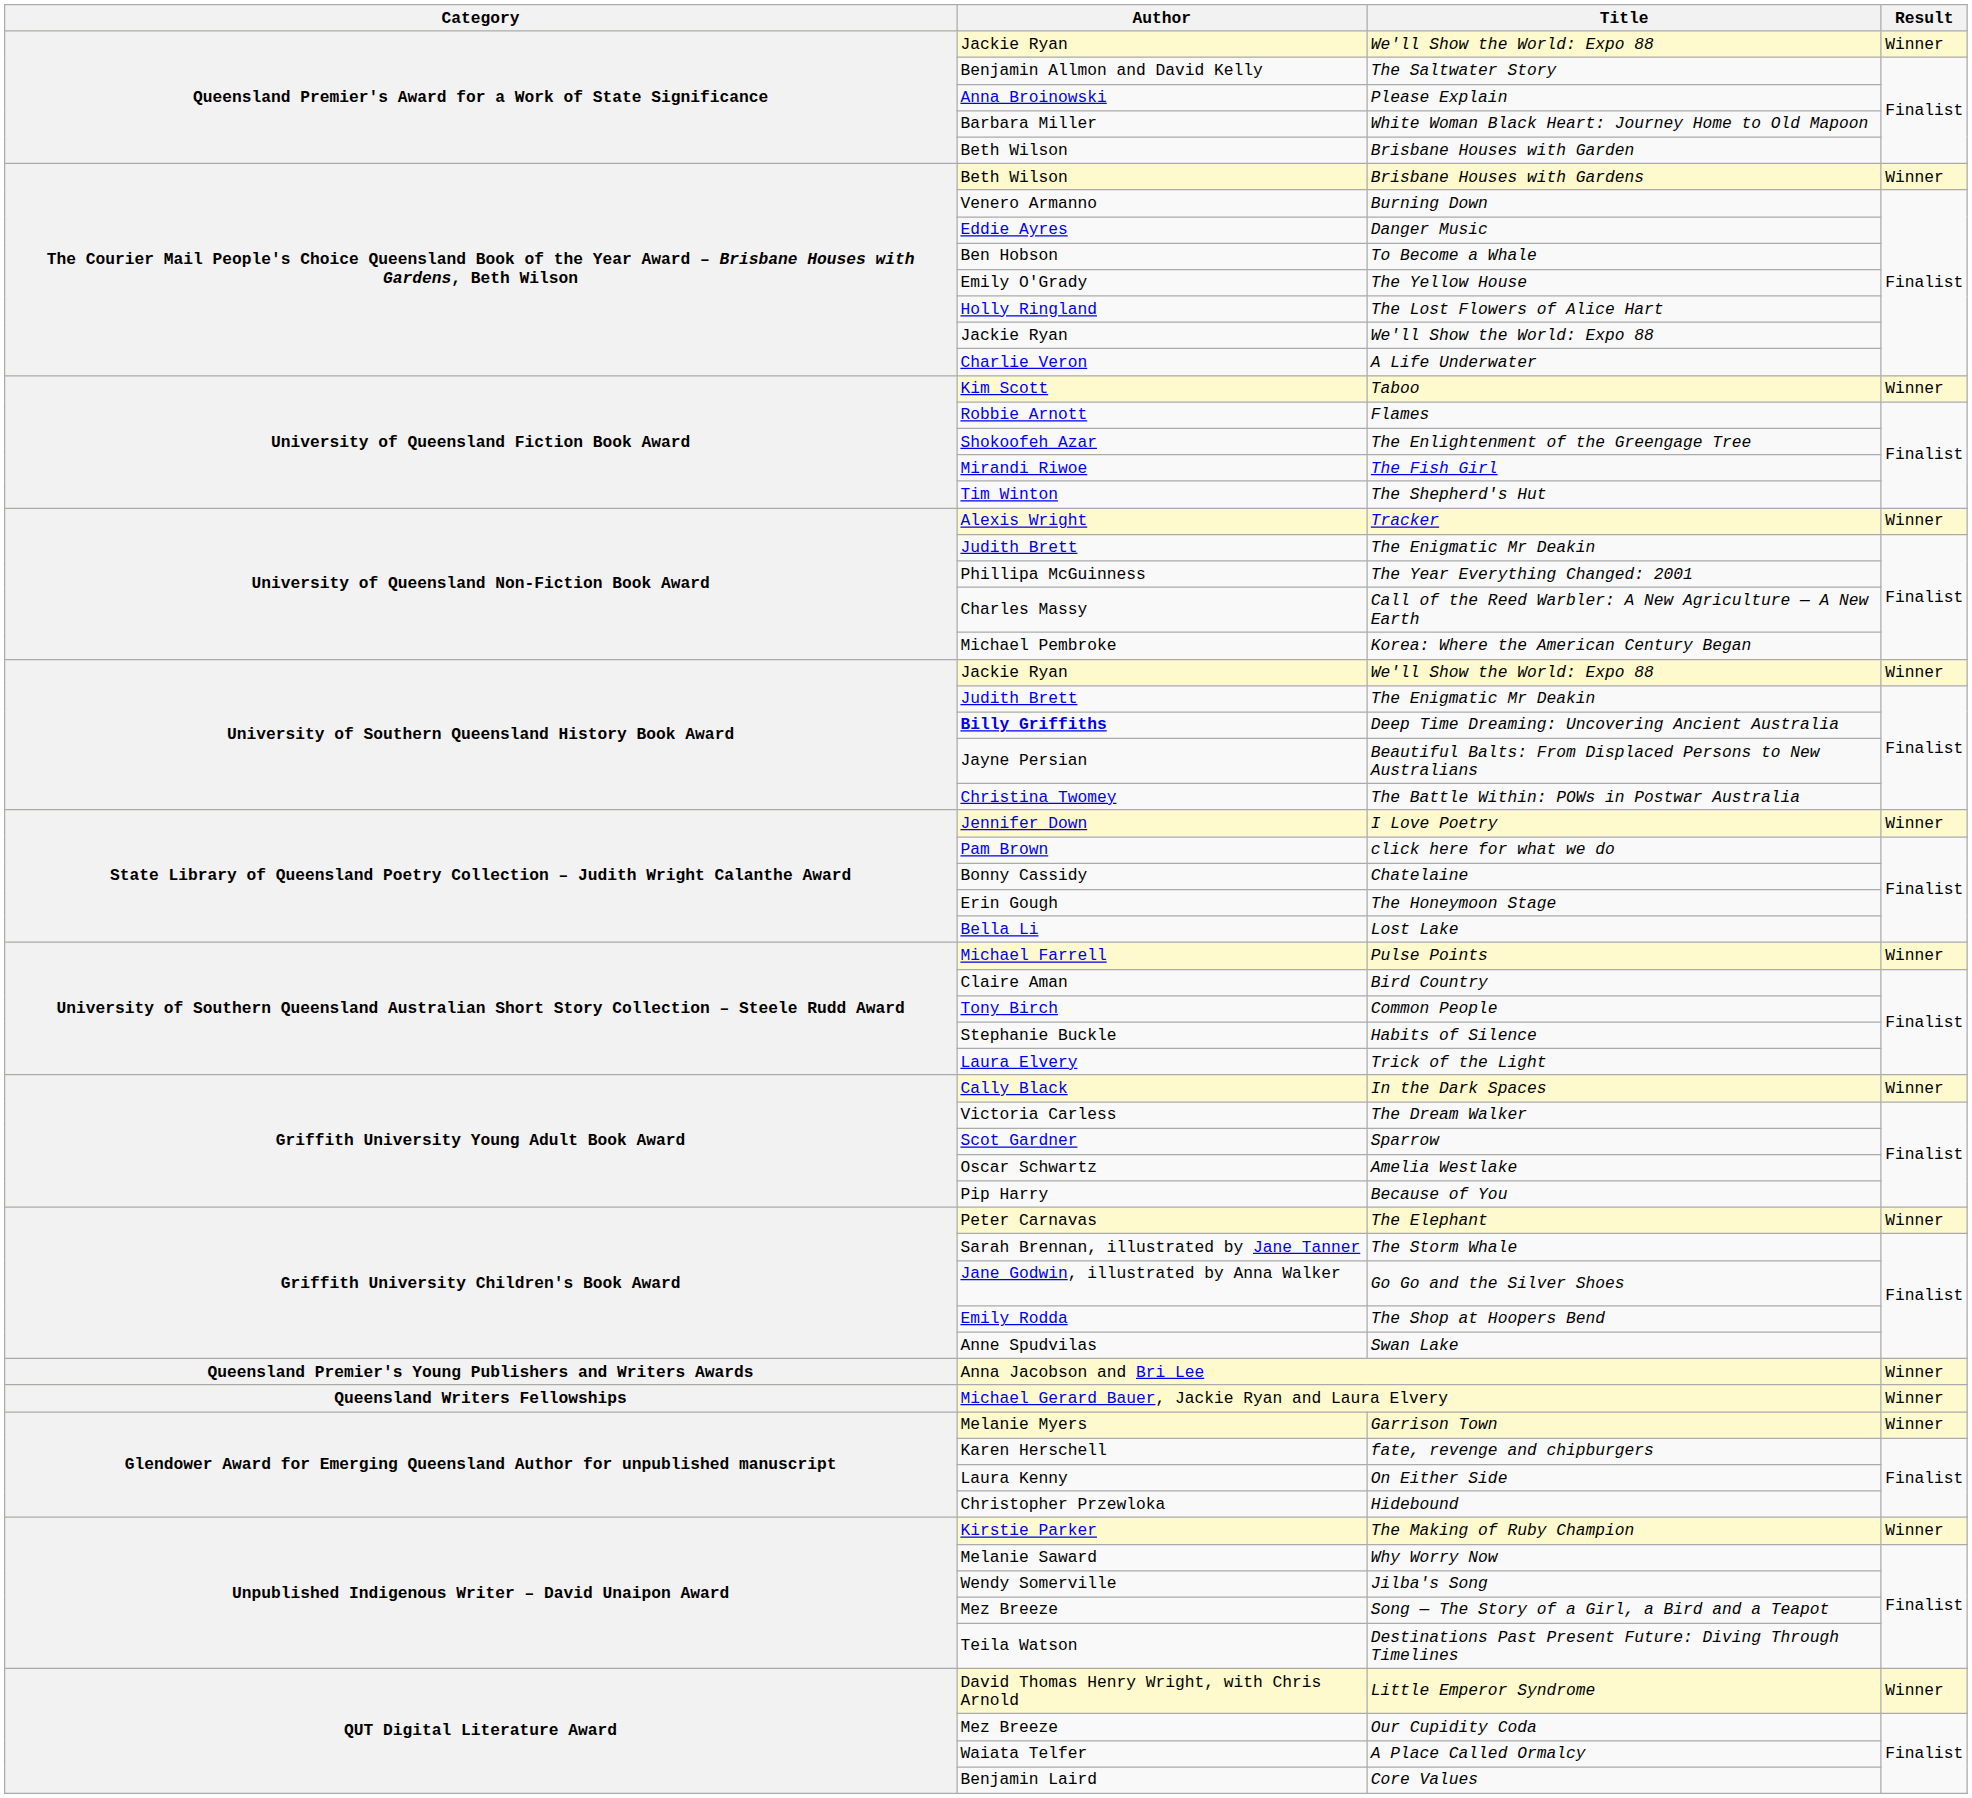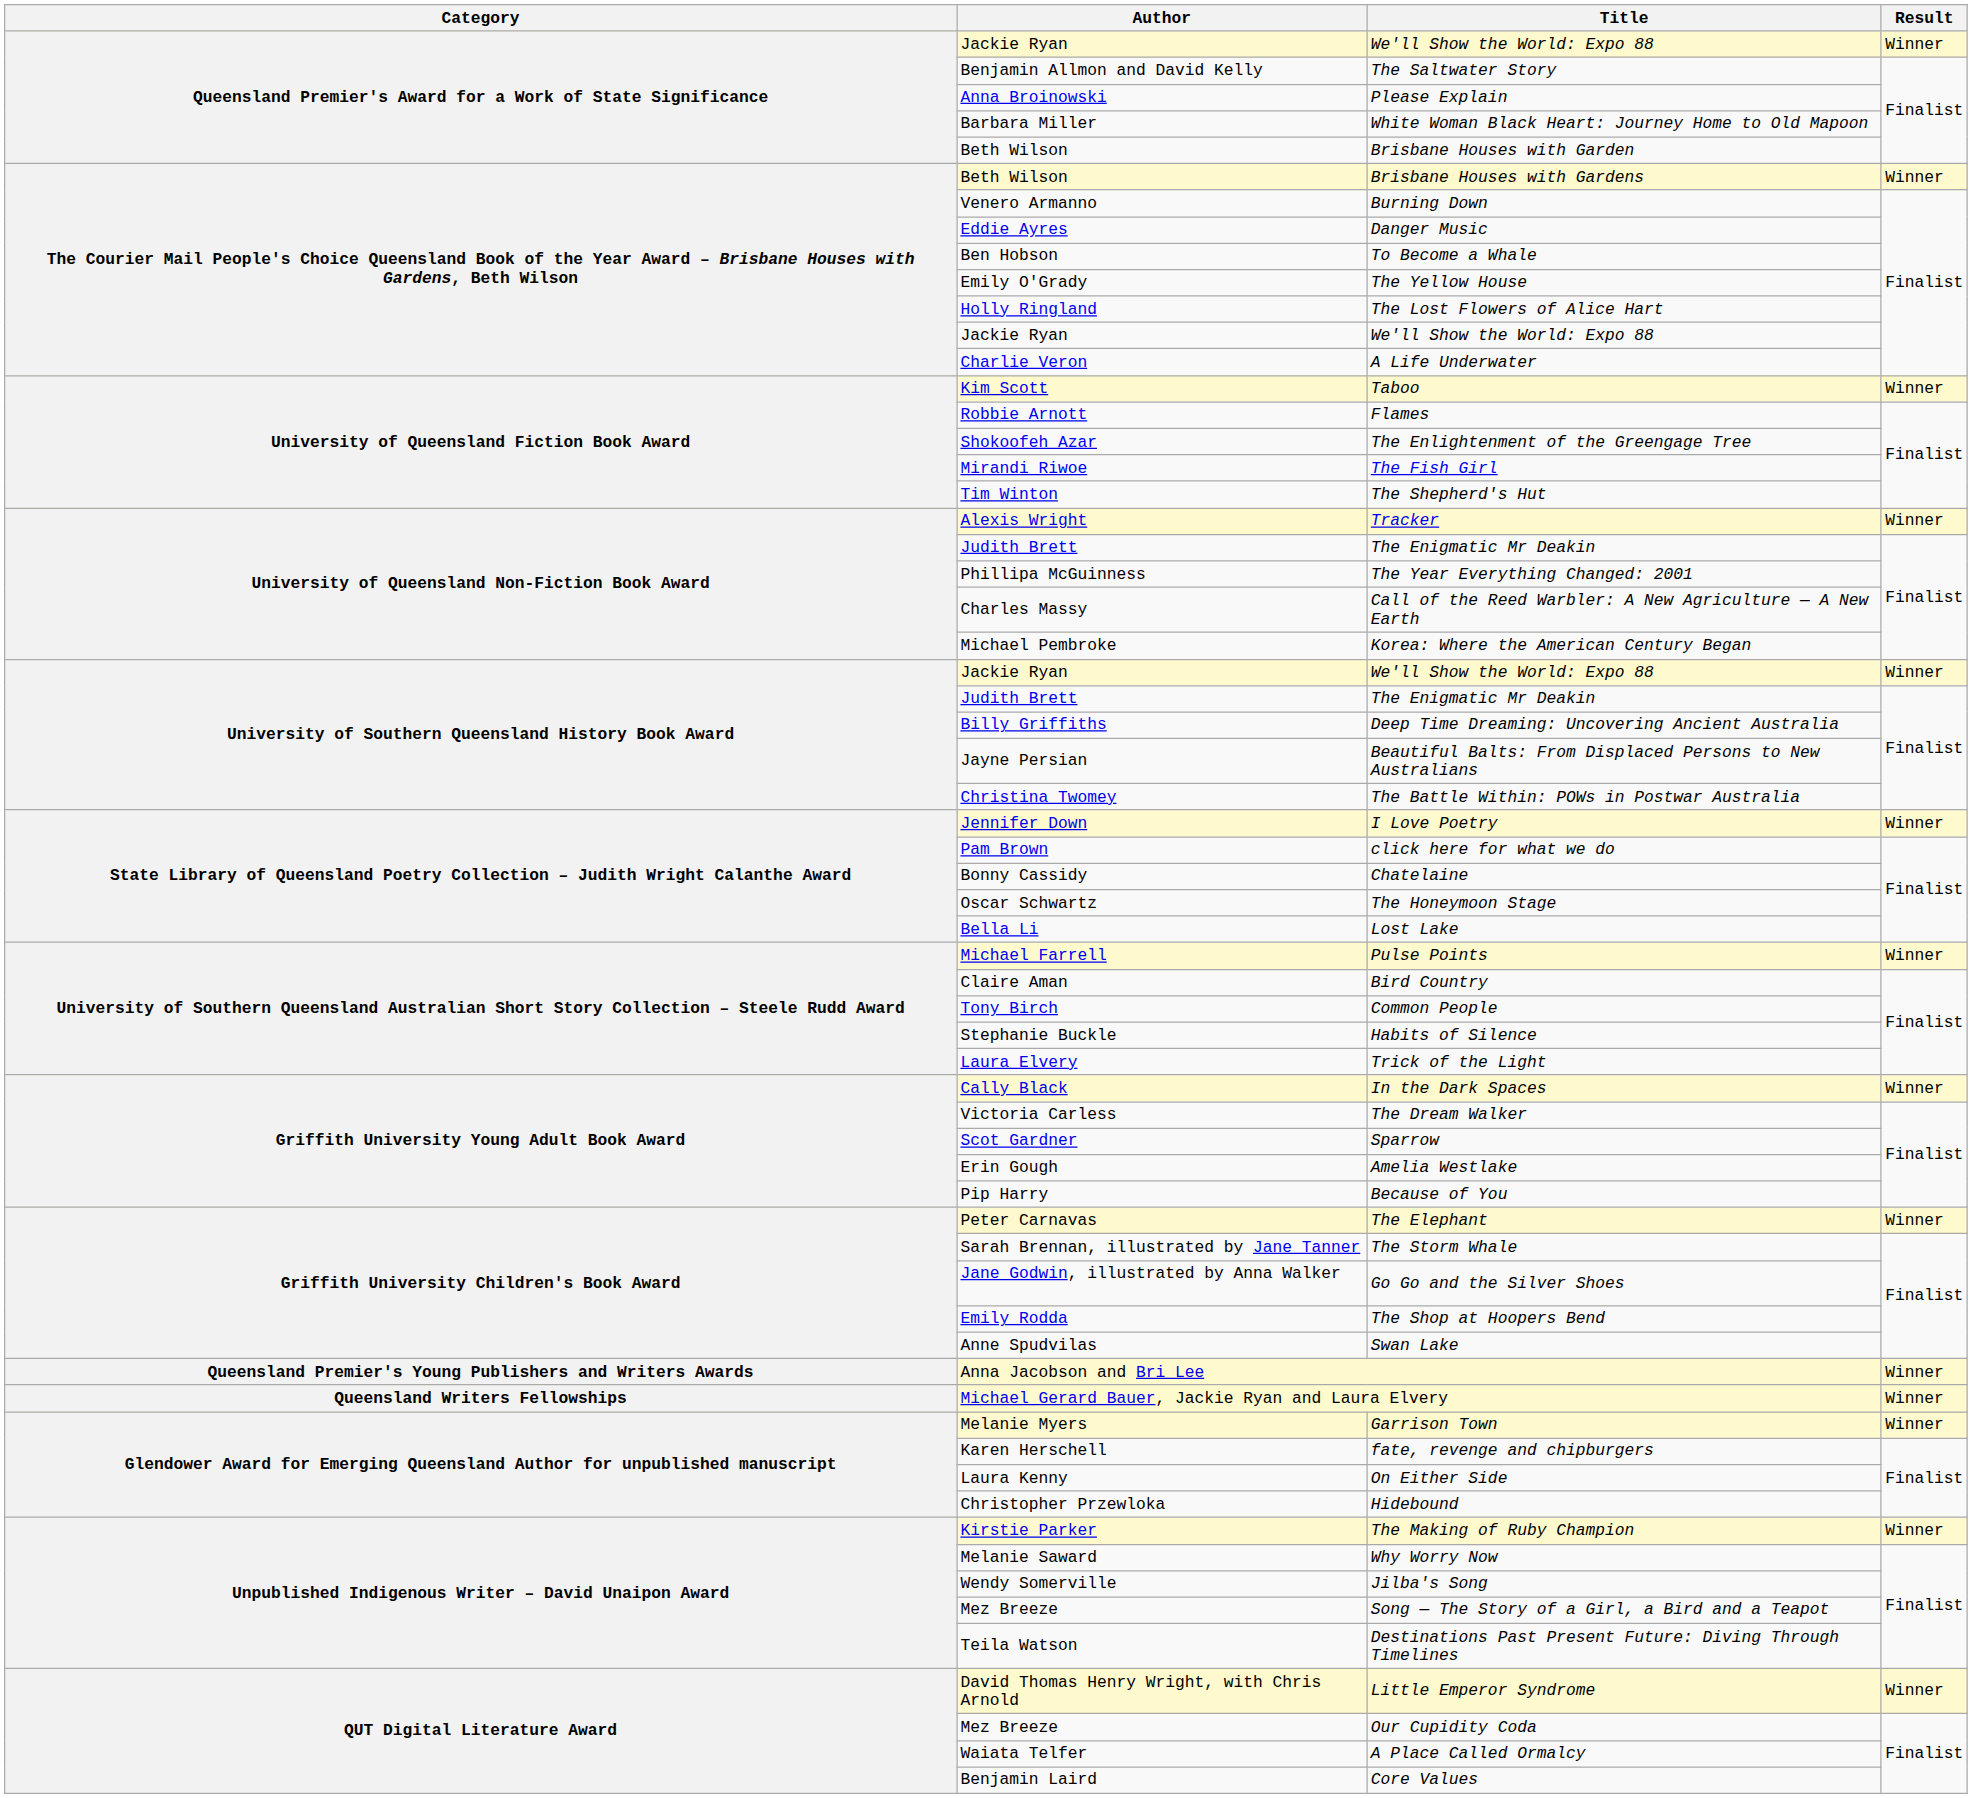(1034, 725) bold -> (1034, 725) normal
(1009, 903) Erin Gough -> (1029, 903) Oscar Schwartz
(1029, 1168) Oscar Schwartz -> (1009, 1168) Erin Gough
